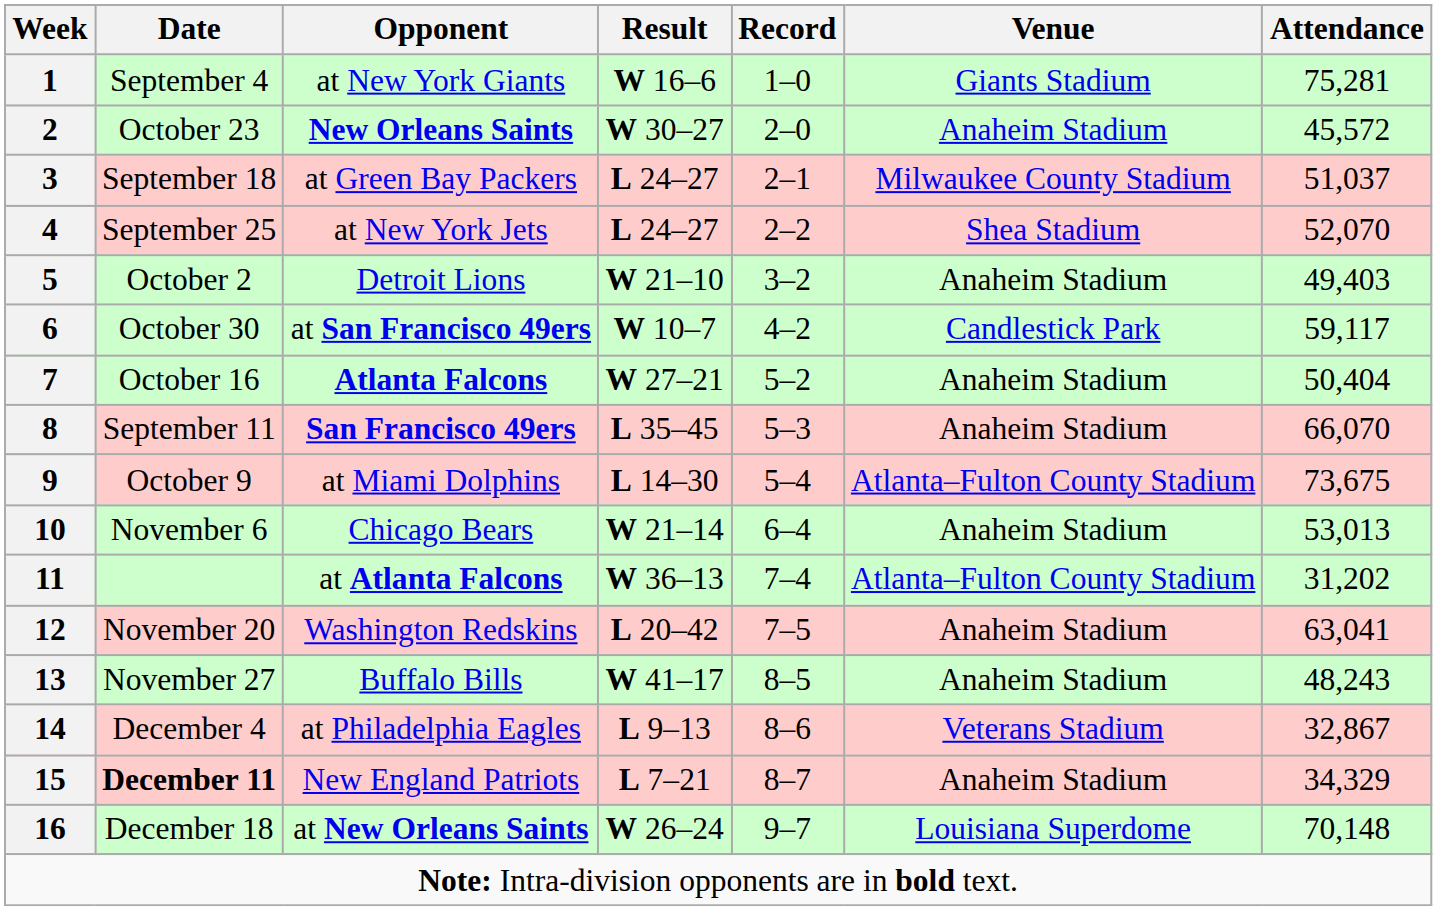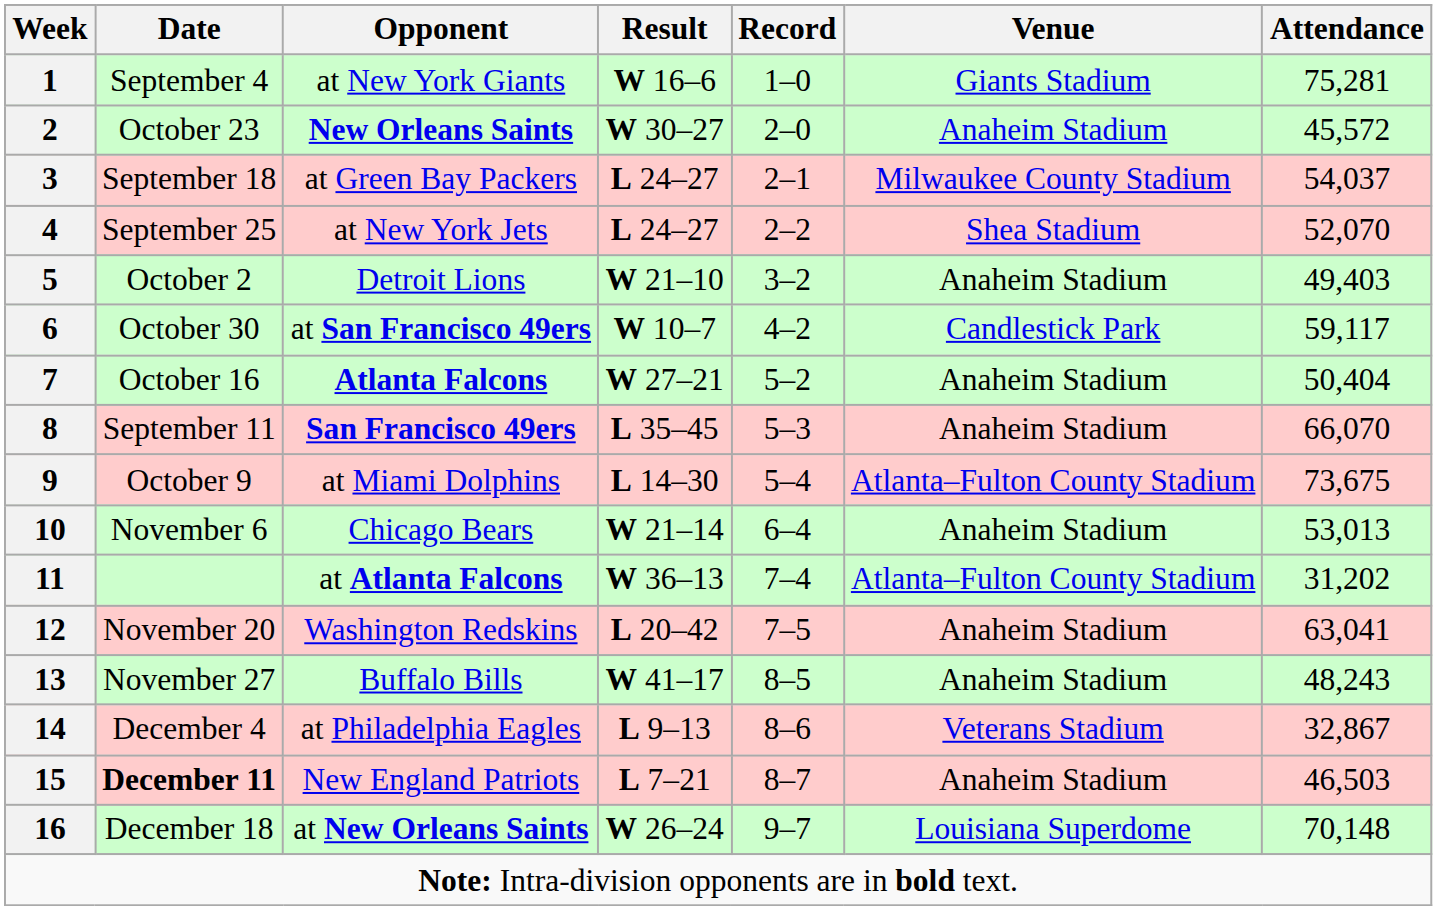(1347, 179) 51,037 -> (1347, 179) 54,037
(1347, 779) 34,329 -> (1347, 779) 46,503
